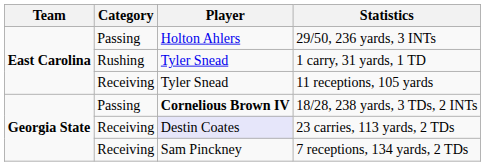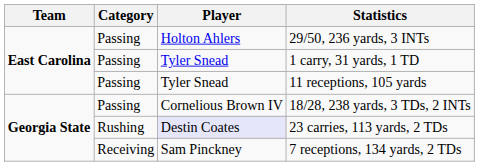(121, 60) Rushing -> (119, 60) Passing
(126, 82) Receiving -> (119, 82) Passing
(225, 105) bold -> (222, 105) normal
(126, 127) Receiving -> (121, 127) Rushing
